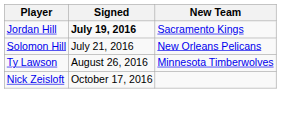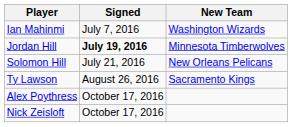+ row: (36, 29)
(201, 29) Sacramento Kings -> (227, 46) Minnesota Timberwolves
(215, 63) Minnesota Timberwolves -> (212, 79) Sacramento Kings
+ row: (42, 96)
